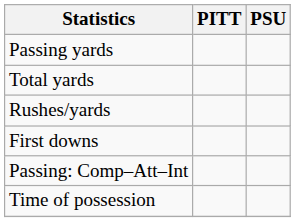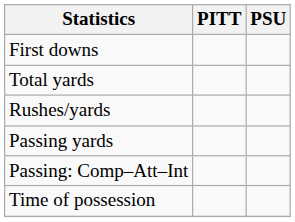rows swapped: (54, 140) <-> (61, 49)
